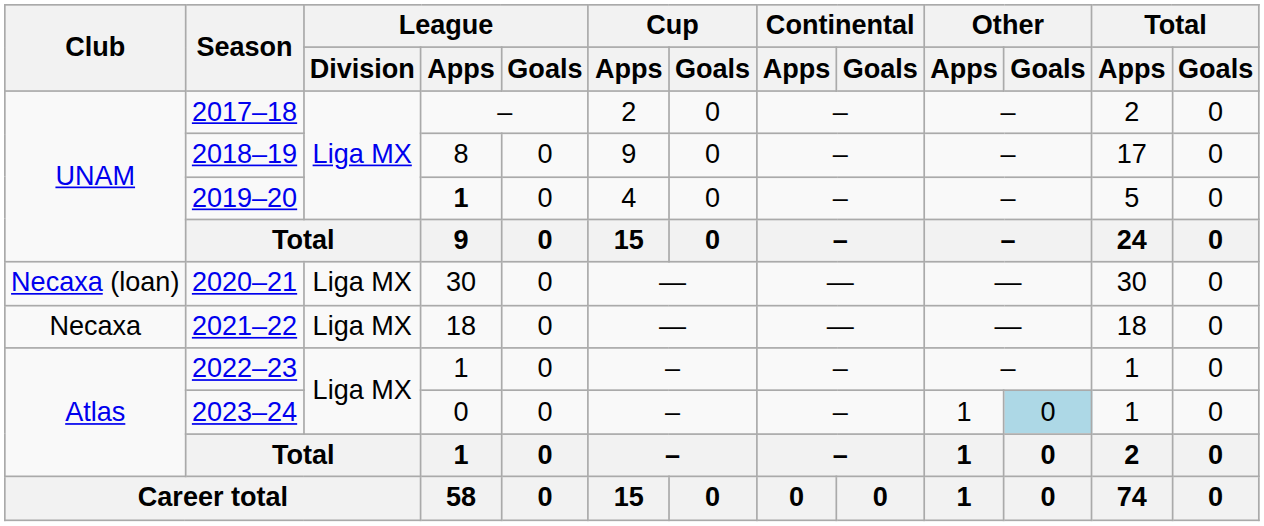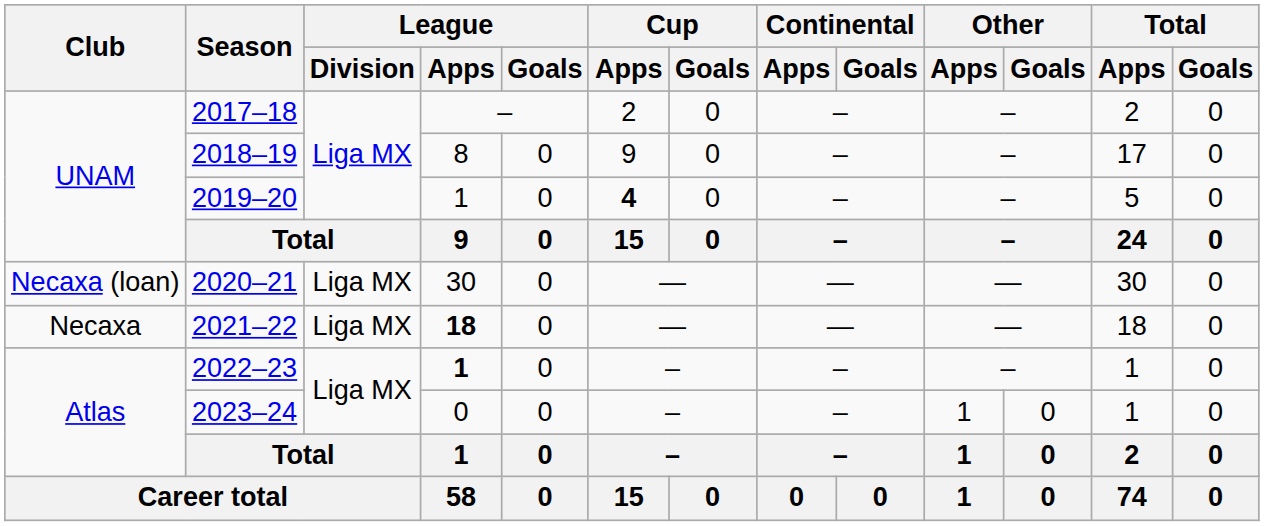(461, 197) bold -> (461, 197) normal
(629, 197) normal -> (629, 197) bold
(461, 326) normal -> (461, 326) bold
(461, 369) normal -> (461, 369) bold
(1048, 411) lightblue background -> (1048, 411) no background
